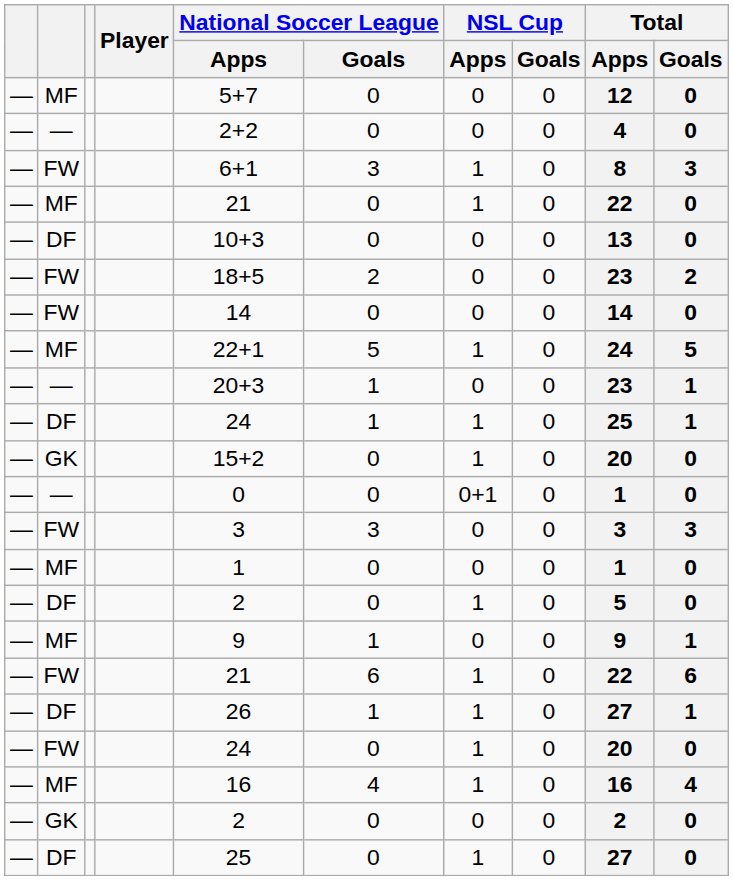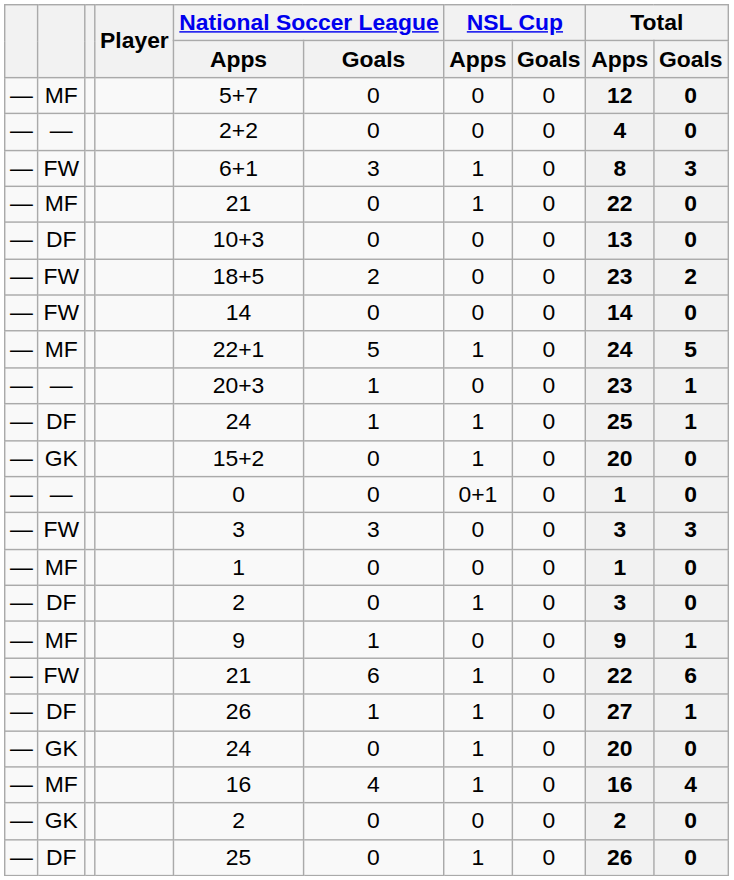(620, 603) 5 -> (620, 603) 3
(61, 748) FW -> (61, 748) GK
(620, 857) 27 -> (620, 857) 26
